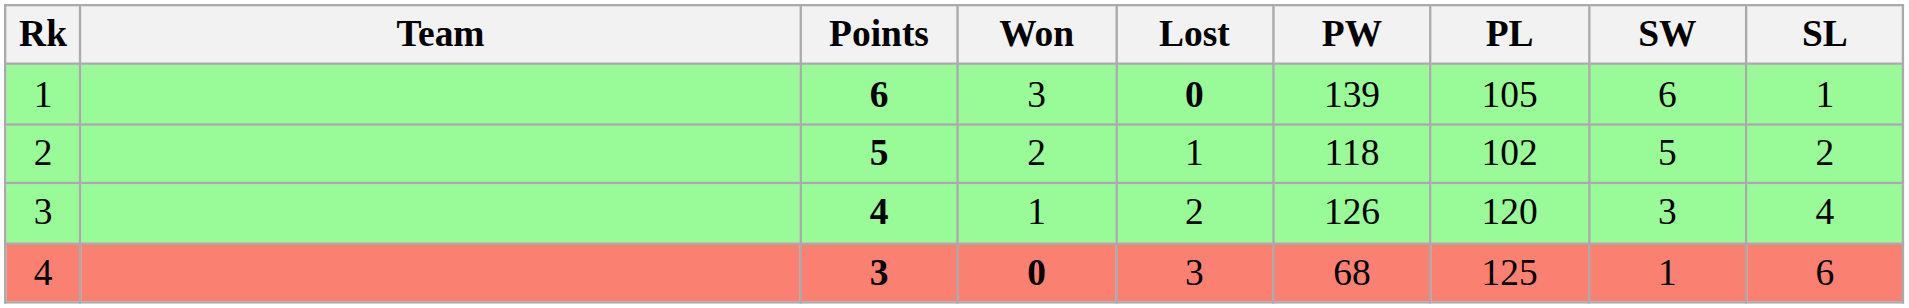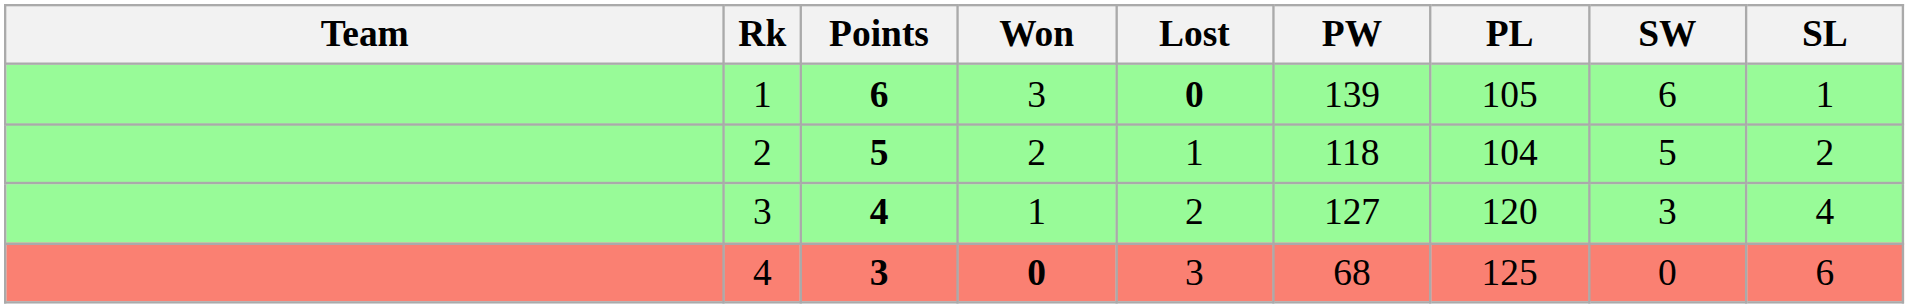columns swapped: (43, 34) <-> (441, 34)
(1510, 152) 102 -> (1510, 152) 104
(1352, 212) 126 -> (1352, 212) 127
(1667, 271) 1 -> (1667, 271) 0
